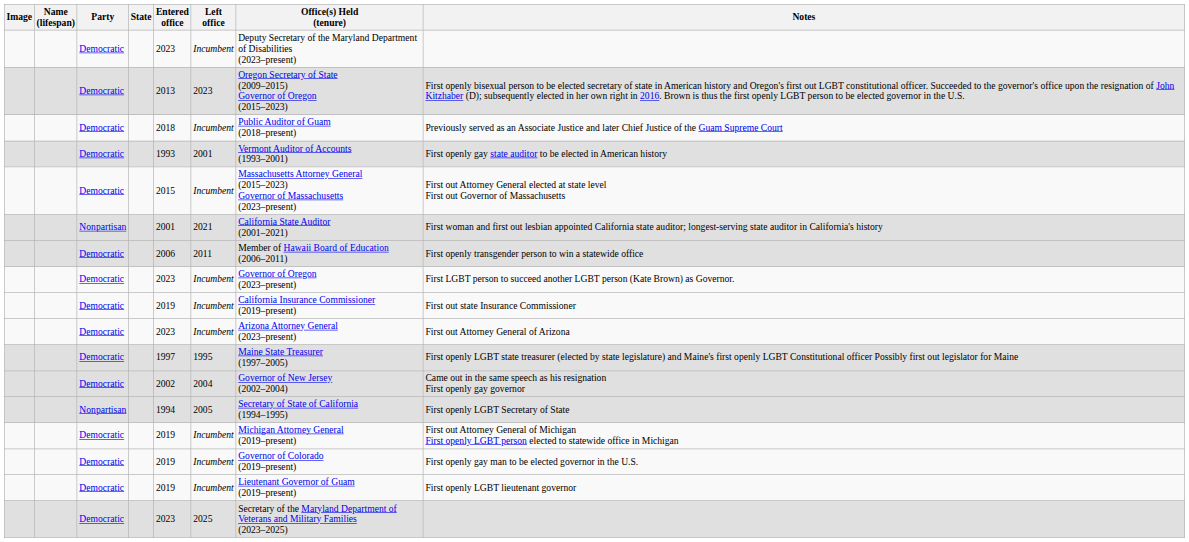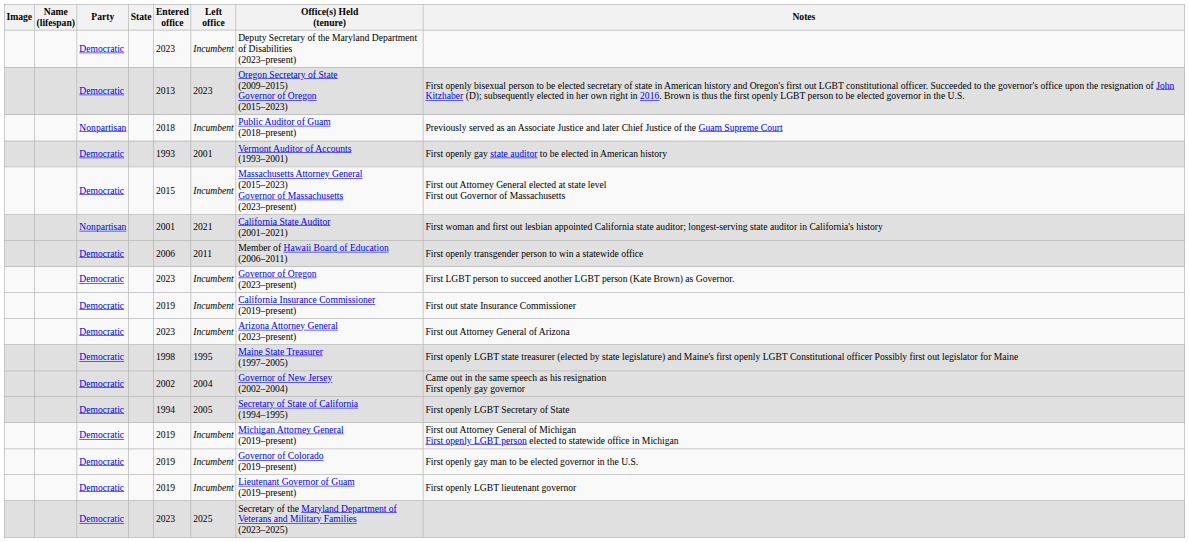(102, 127) Democratic -> (103, 127) Nonpartisan
(166, 357) 1997 -> (166, 357) 1998
(103, 409) Nonpartisan -> (102, 409) Democratic
